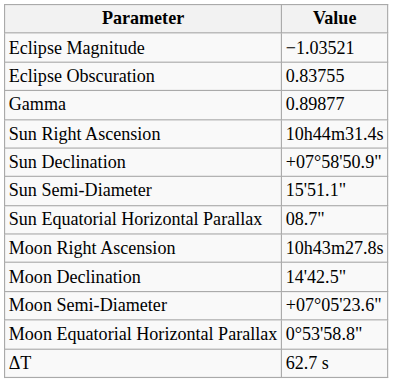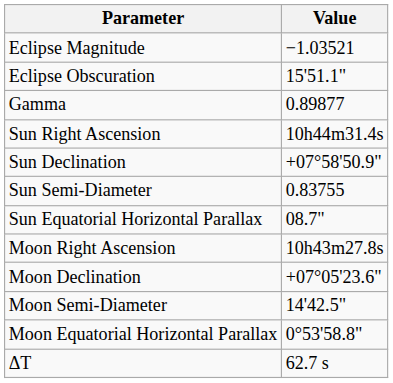(315, 76) 0.83755 -> (316, 76) 15'51.1"
(316, 190) 15'51.1" -> (315, 190) 0.83755
(316, 276) 14'42.5" -> (334, 276) +07°05'23.6"
(334, 305) +07°05'23.6" -> (316, 305) 14'42.5"
